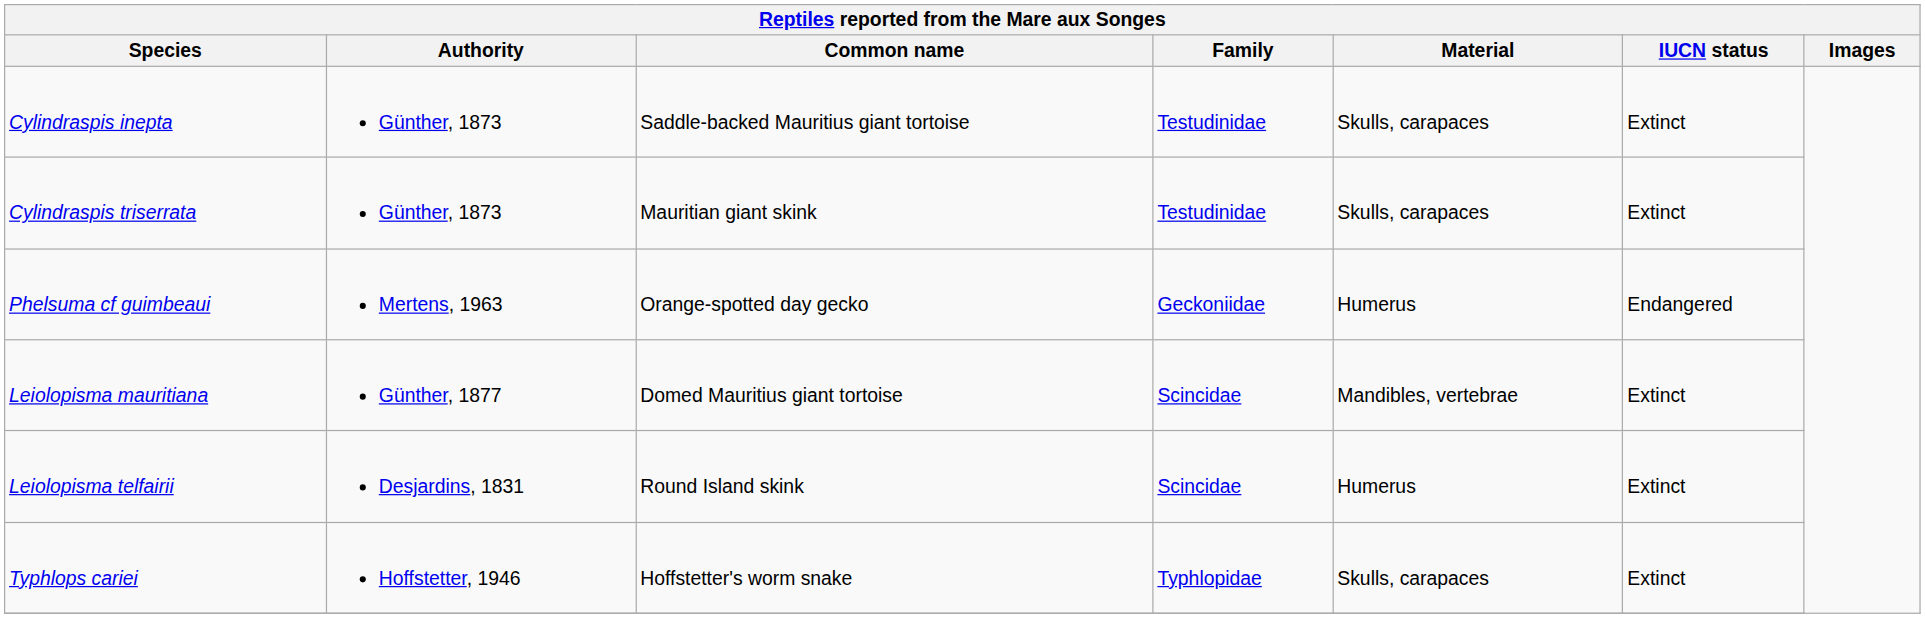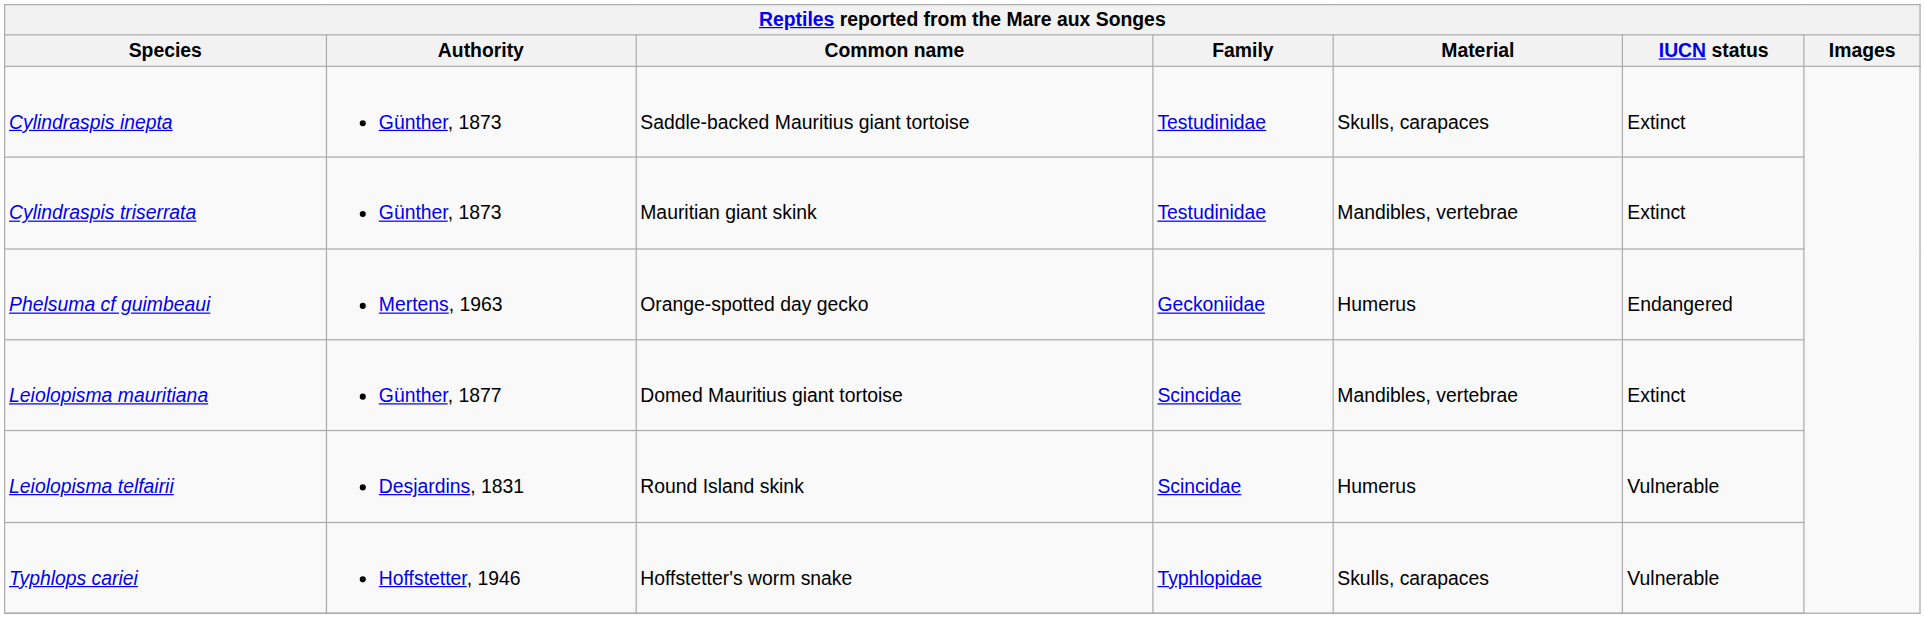(1413, 213) Skulls, carapaces -> (1428, 213) Mandibles, vertebrae
(1656, 487) Extinct -> (1673, 487) Vulnerable
(1656, 578) Extinct -> (1673, 578) Vulnerable
